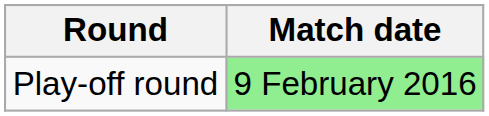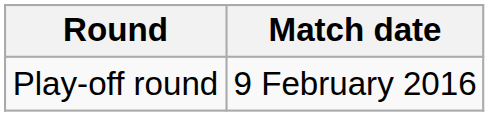(355, 83) lightgreen background -> (355, 83) no background
